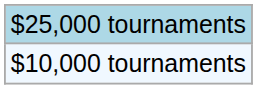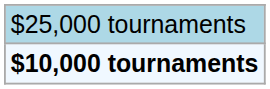(128, 63) normal -> (135, 63) bold
